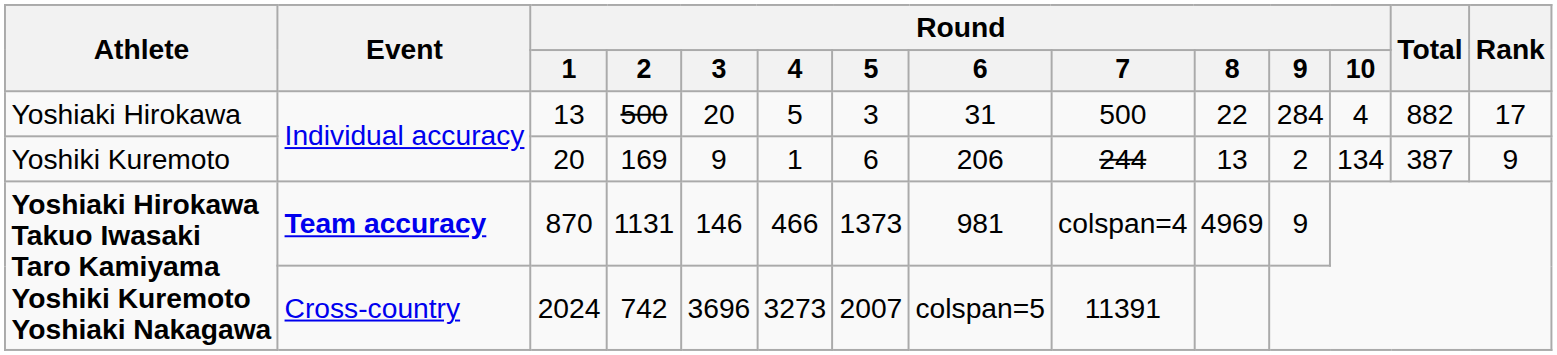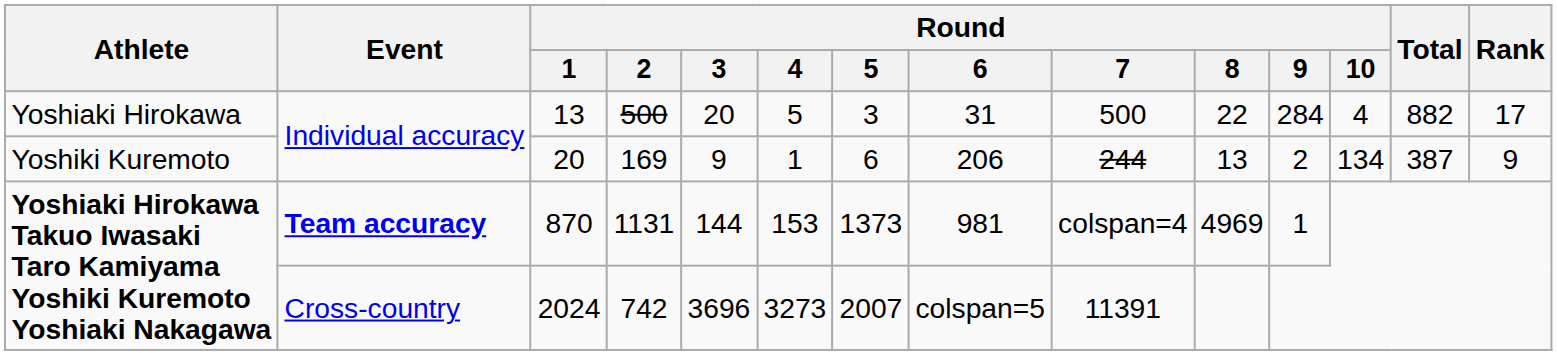(719, 224) 146 -> (719, 224) 144
(795, 224) 466 -> (795, 224) 153
(1300, 224) 9 -> (1300, 224) 1
